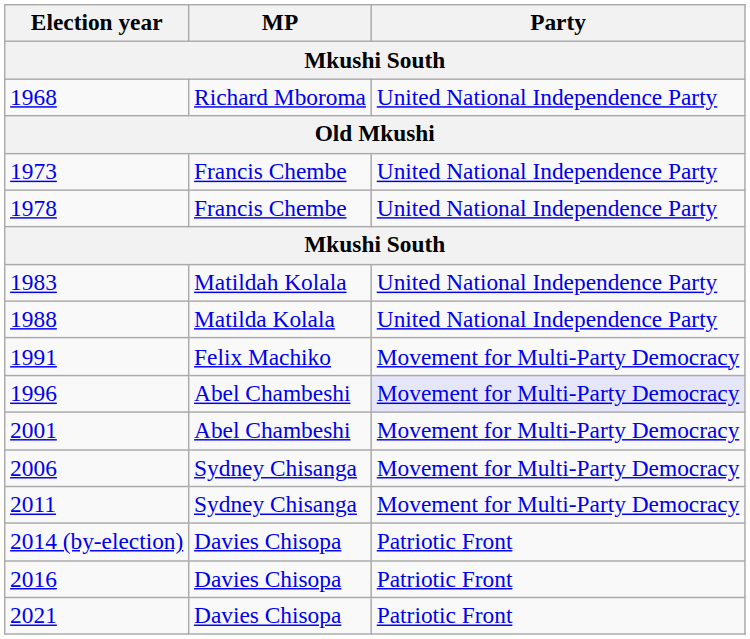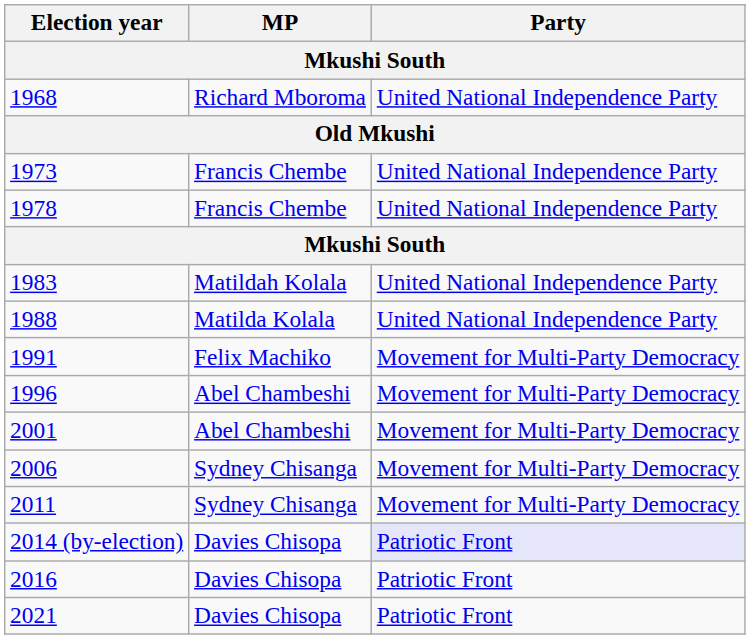(558, 393) lavender background -> (558, 393) no background
(445, 541) no background -> (445, 541) lavender background
